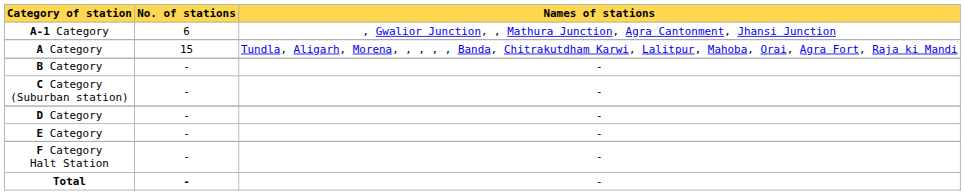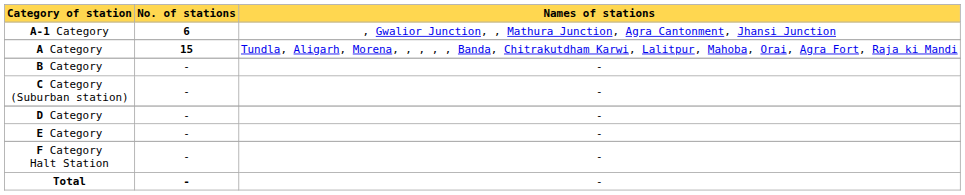(186, 31) normal -> (186, 31) bold
(186, 49) normal -> (186, 49) bold
